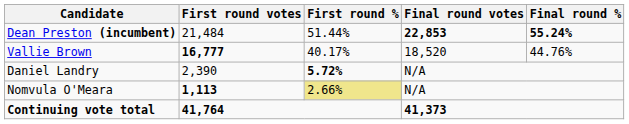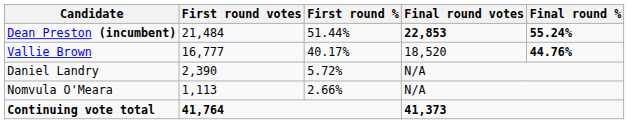(203, 52) bold -> (203, 52) normal
(551, 52) normal -> (551, 52) bold
(325, 71) bold -> (325, 71) normal
(199, 90) bold -> (199, 90) normal
(325, 90) khaki background -> (325, 90) no background
